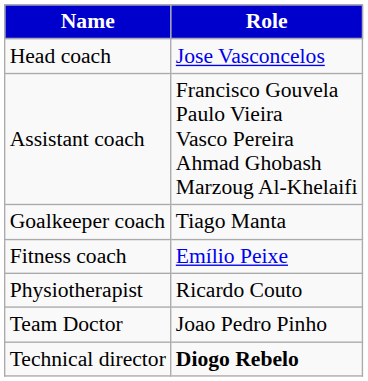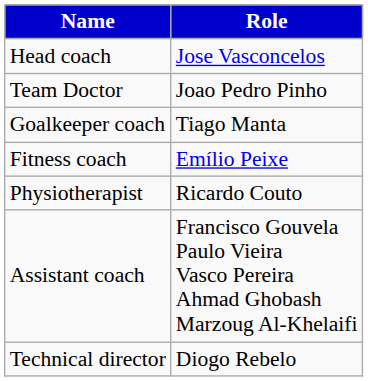rows swapped: (77, 138) <-> (66, 324)
(237, 358) bold -> (236, 358) normal
